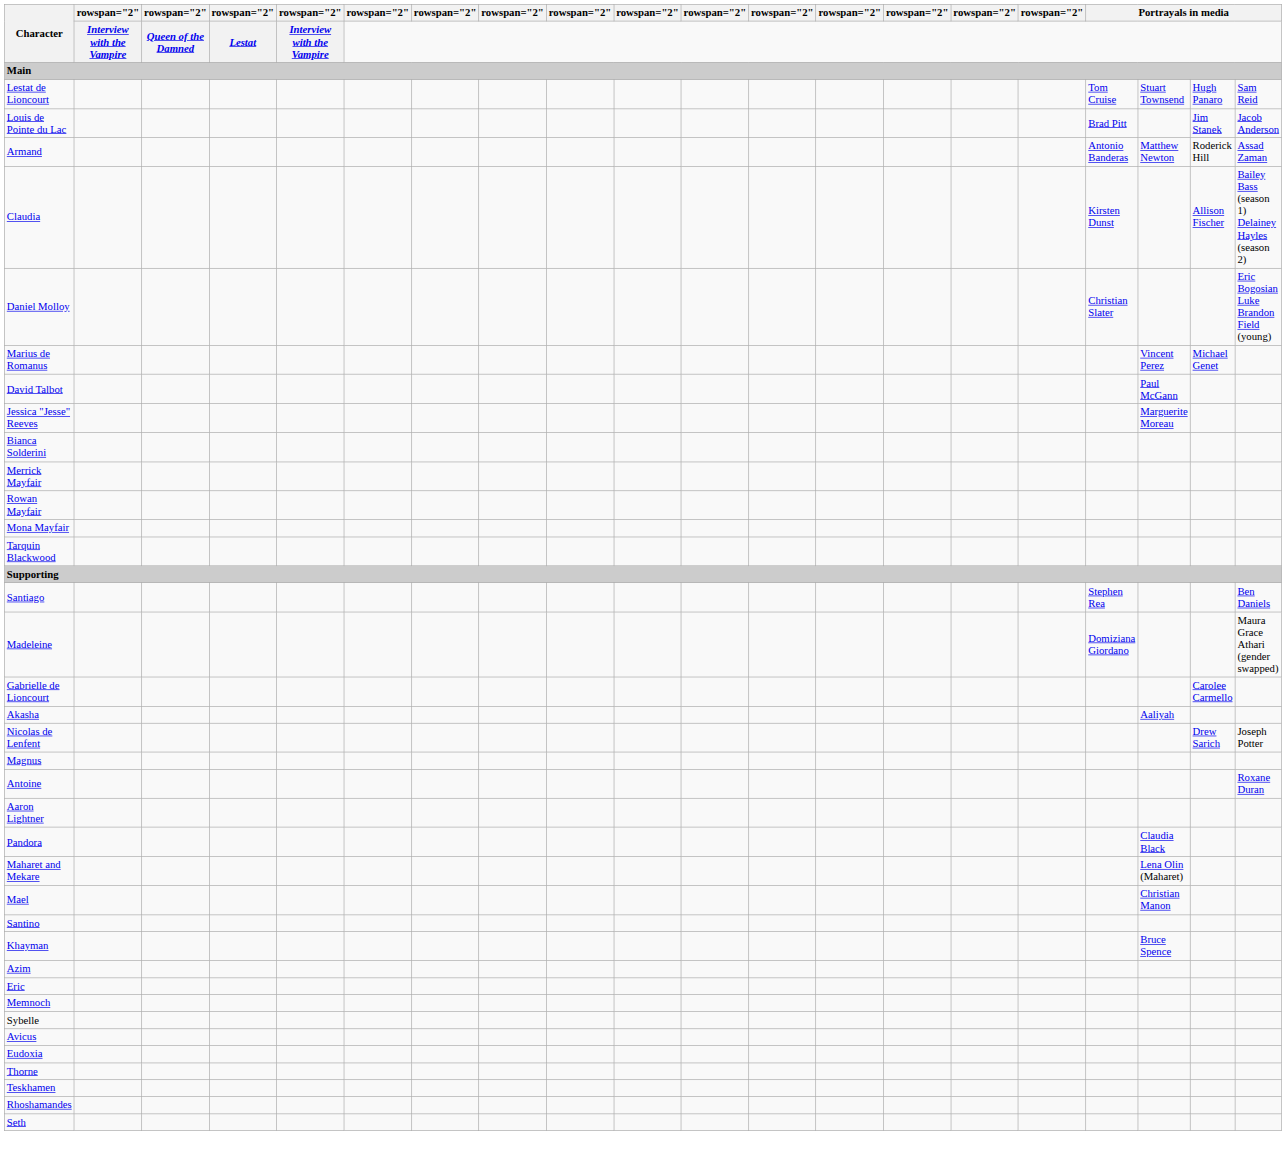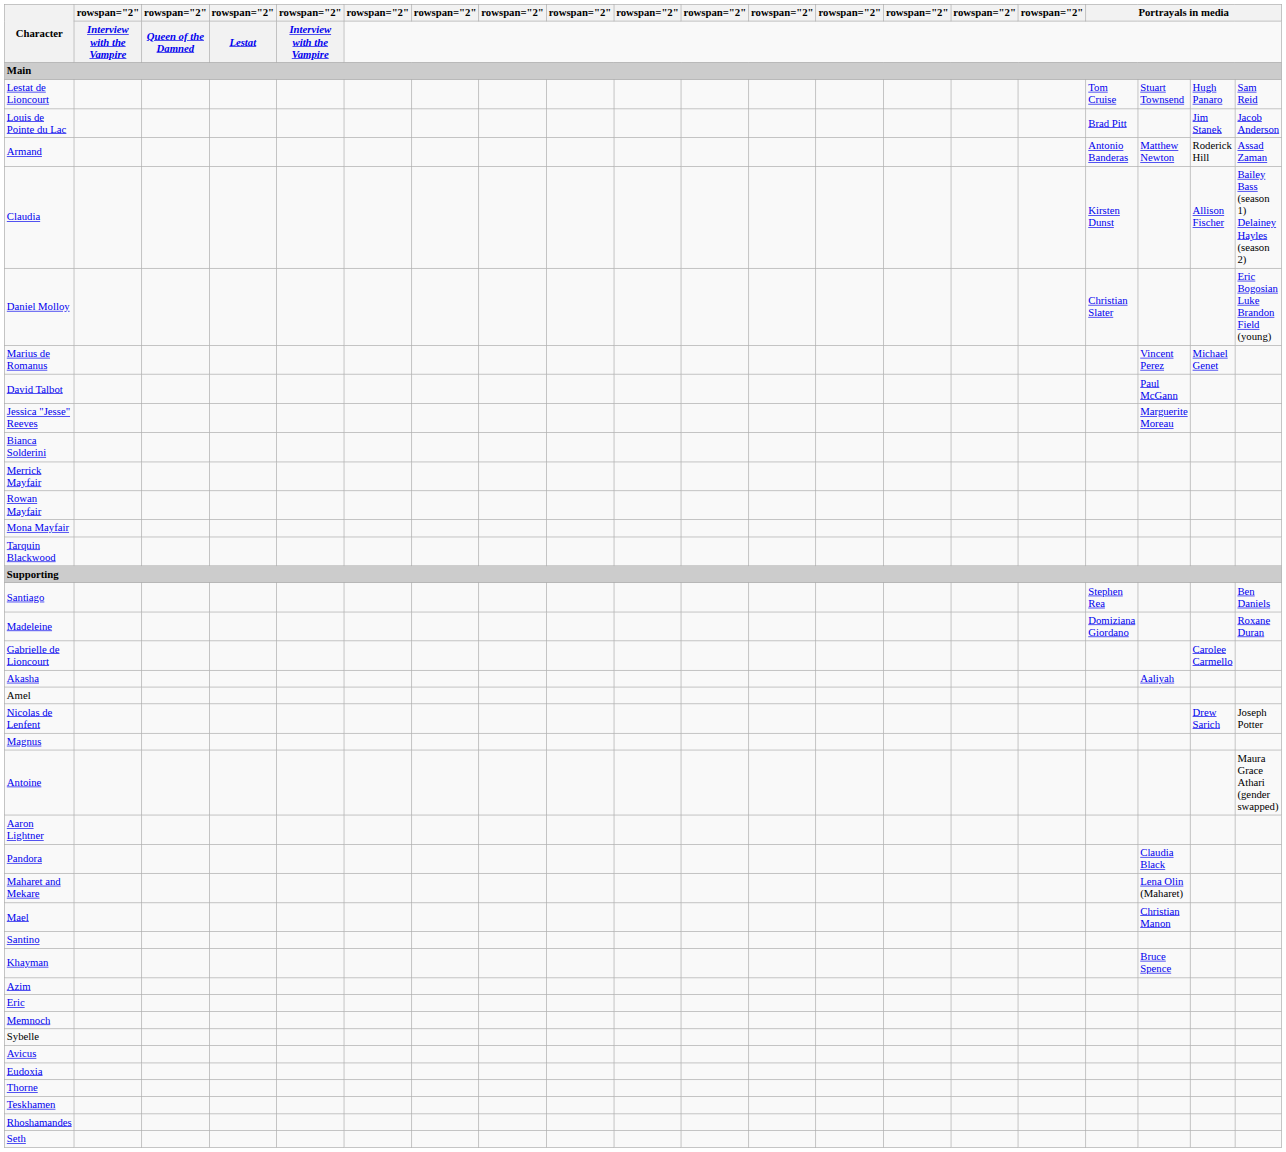(1258, 644) Maura Grace Athari (gender swapped) -> (1254, 626) Roxane Duran
+ row: (19, 695)
(1254, 783) Roxane Duran -> (1258, 782) Maura Grace Athari (gender swapped)
